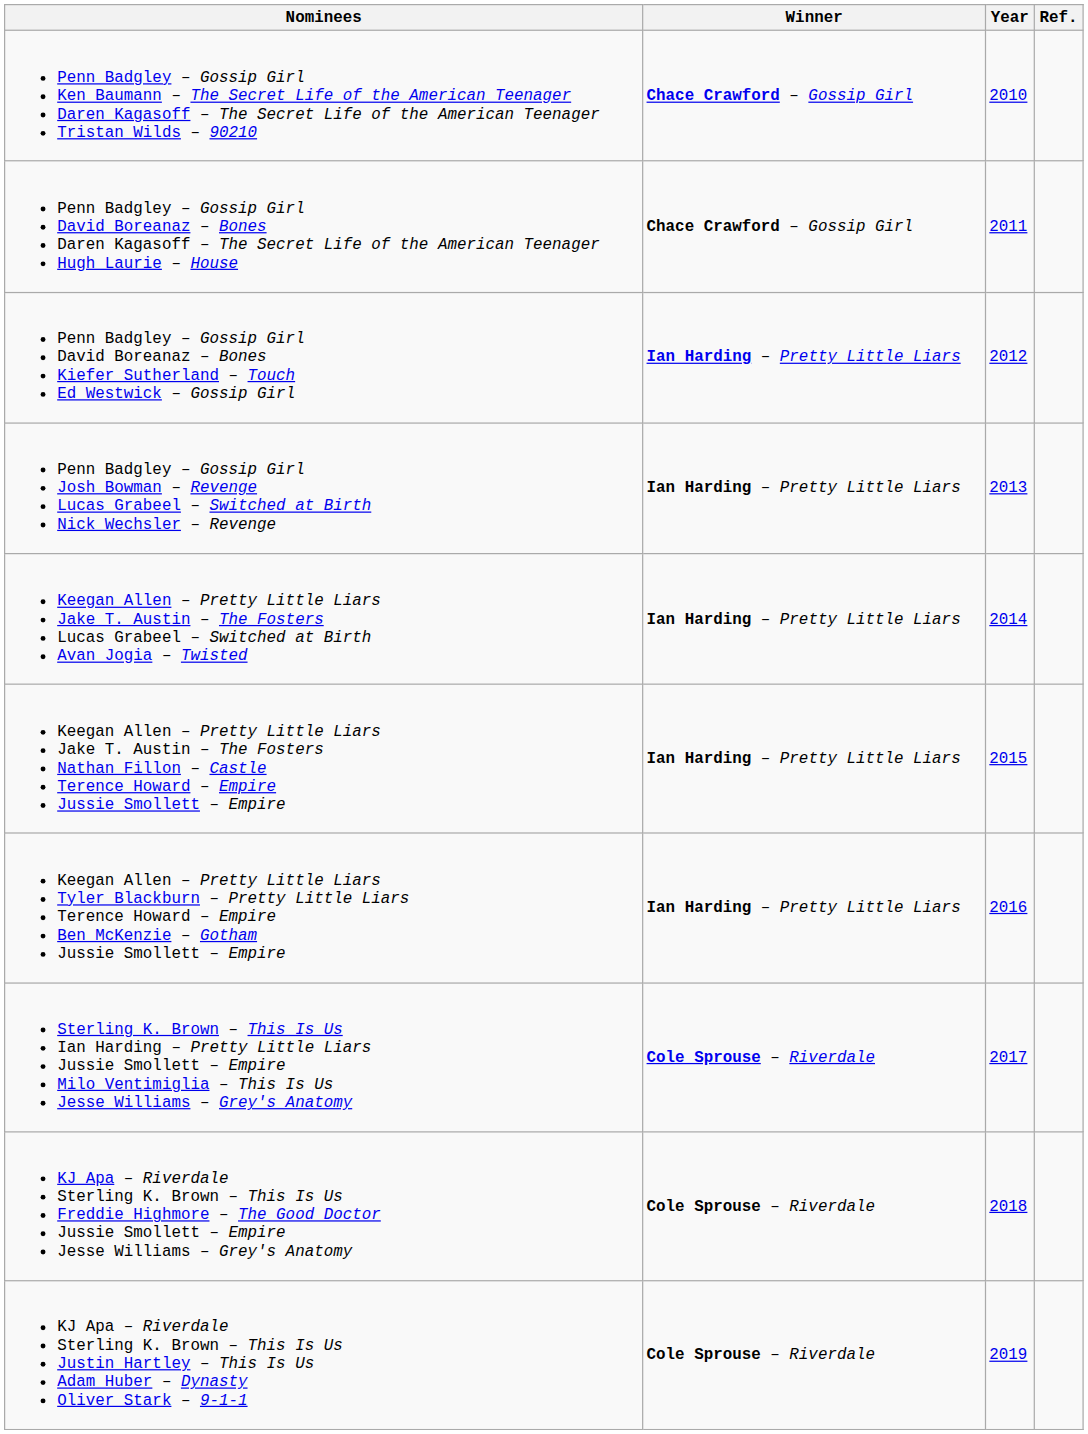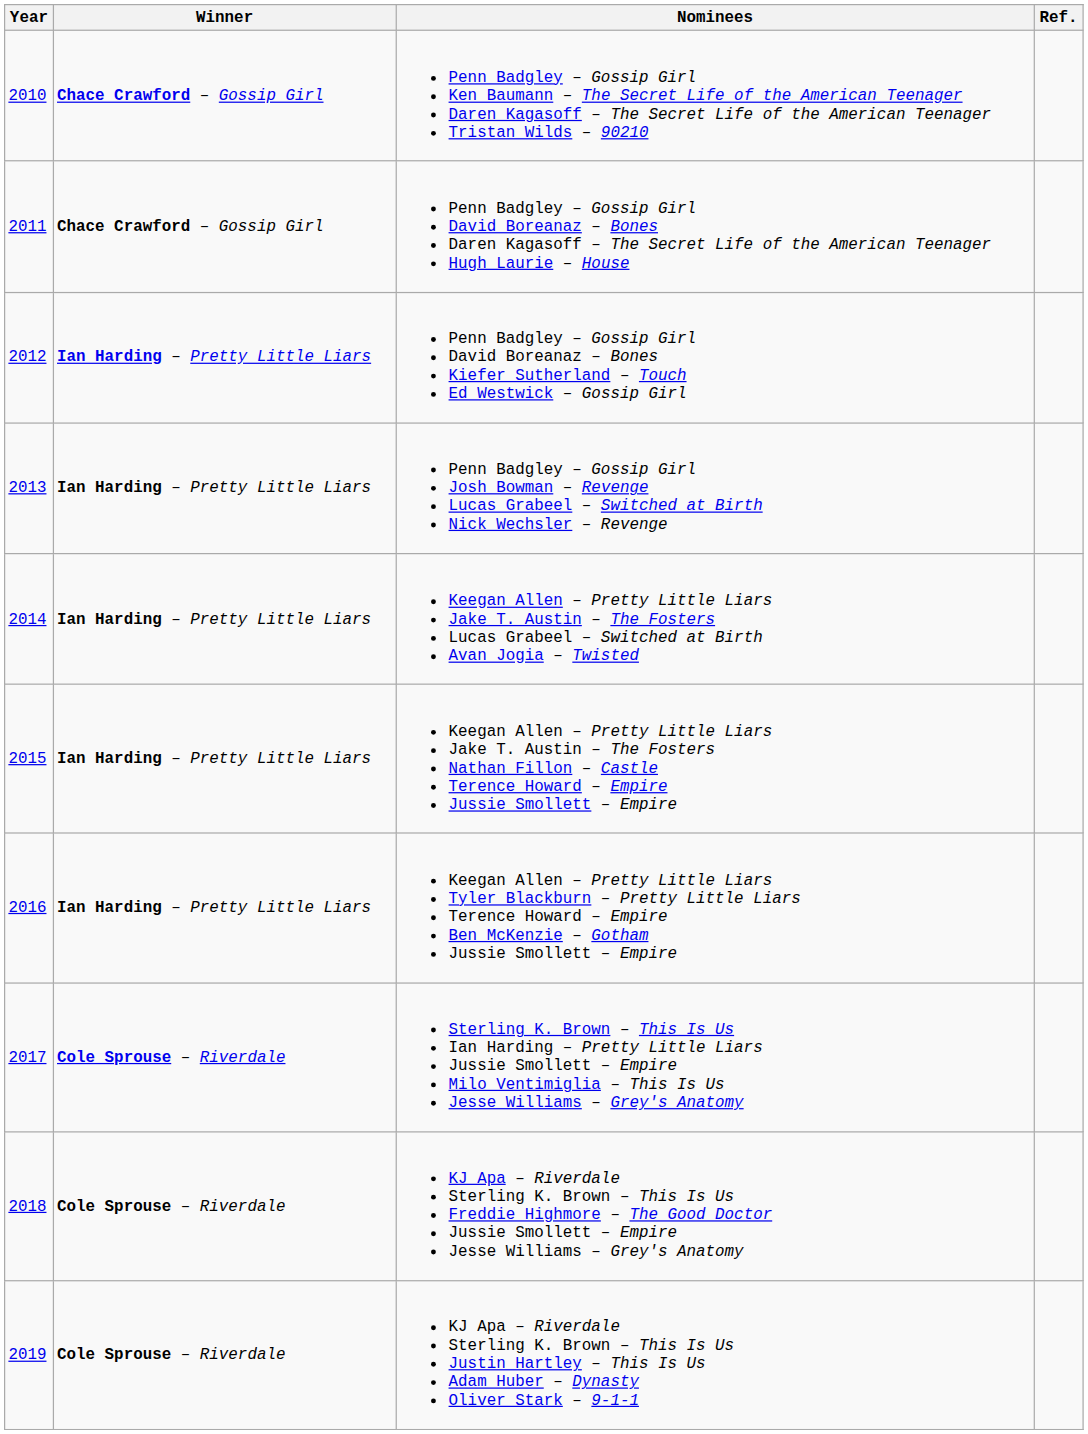columns swapped: (1010, 18) <-> (324, 18)
